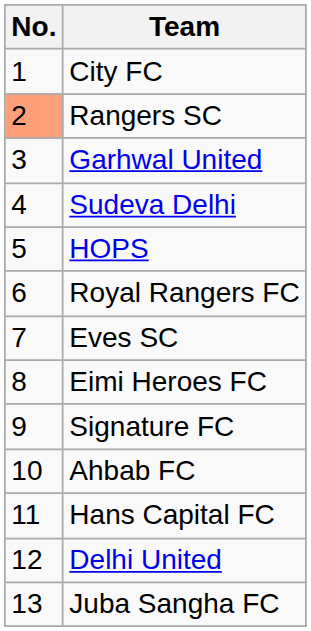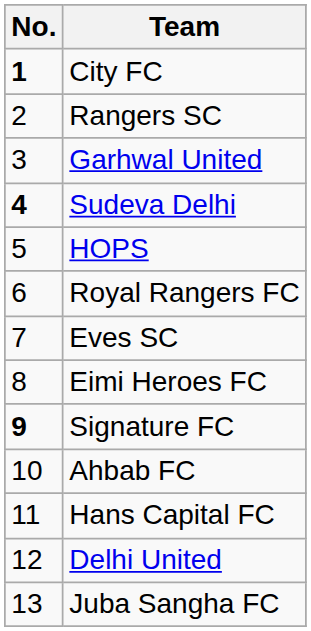(19, 71) normal -> (19, 71) bold
(19, 115) lightsalmon background -> (19, 115) no background
(19, 204) normal -> (19, 204) bold
(19, 426) normal -> (19, 426) bold
